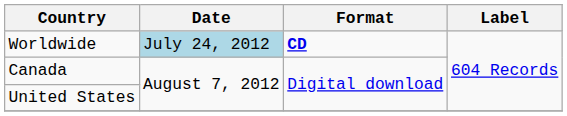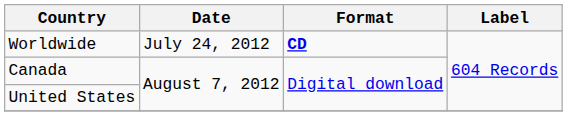(206, 44) lightblue background -> (206, 44) no background
